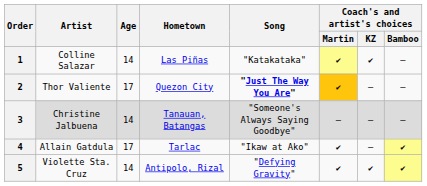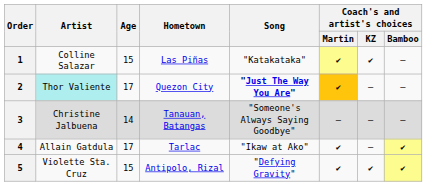(128, 60) 14 -> (128, 60) 15
(77, 87) no background -> (77, 87) paleturquoise background
(128, 168) 14 -> (128, 168) 15
